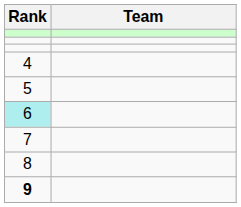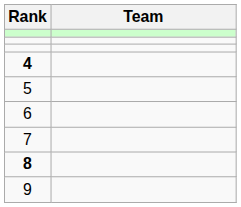(28, 64) normal -> (28, 64) bold
(28, 114) paleturquoise background -> (28, 114) no background
(28, 164) normal -> (28, 164) bold
(28, 189) bold -> (28, 189) normal
